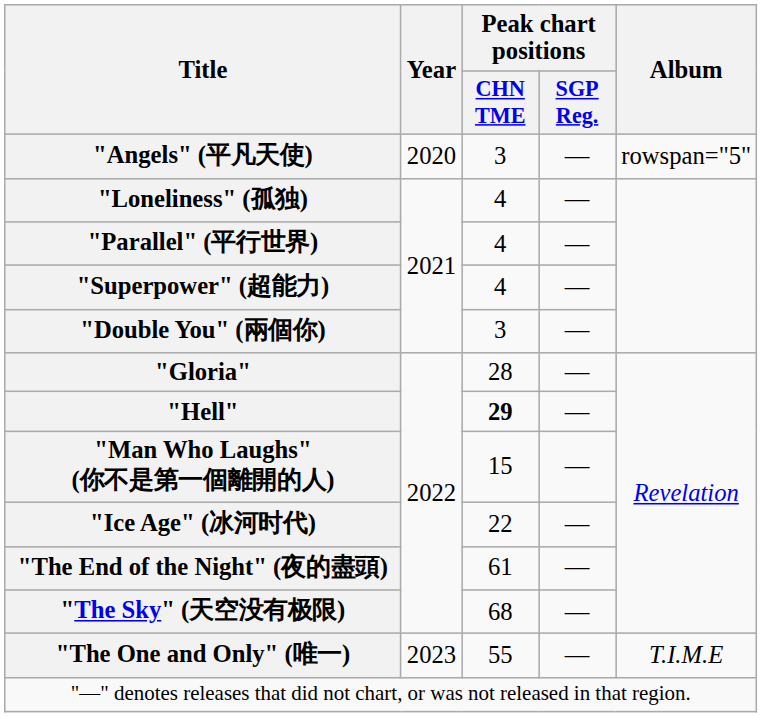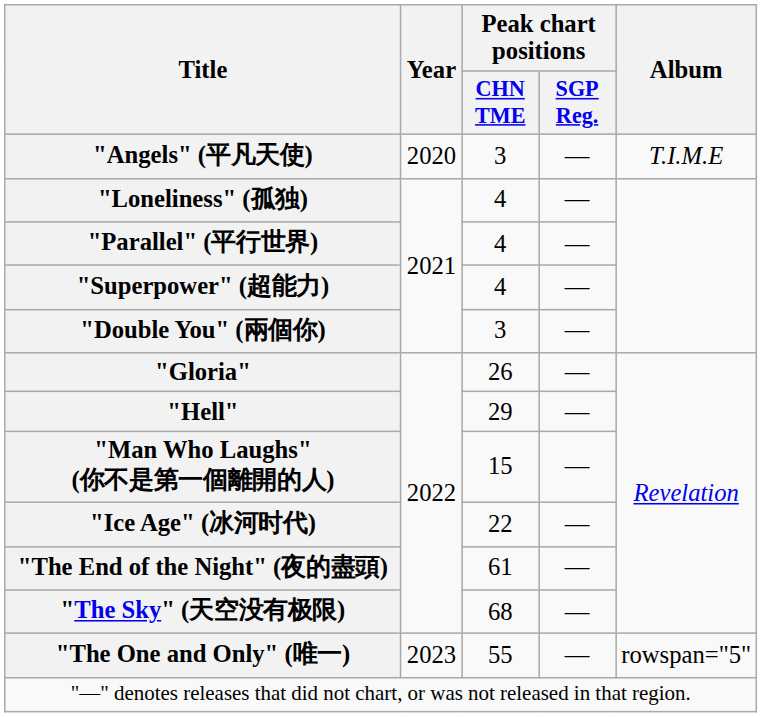(686, 155) rowspan="5" -> (686, 155) T.I.M.E
(500, 372) 28 -> (500, 372) 26
(500, 411) bold -> (500, 411) normal
(686, 655) T.I.M.E -> (686, 655) rowspan="5"
